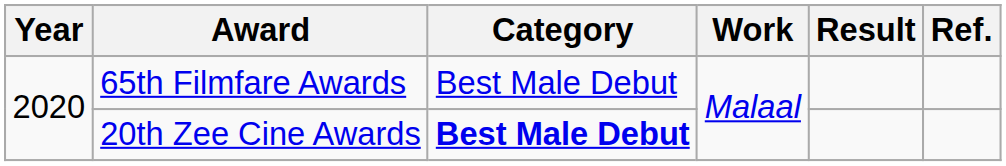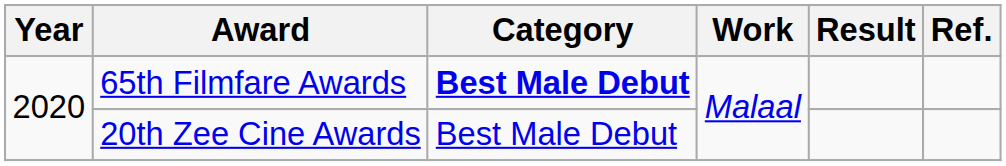(556, 82) normal -> (563, 82) bold
(563, 133) bold -> (556, 133) normal
